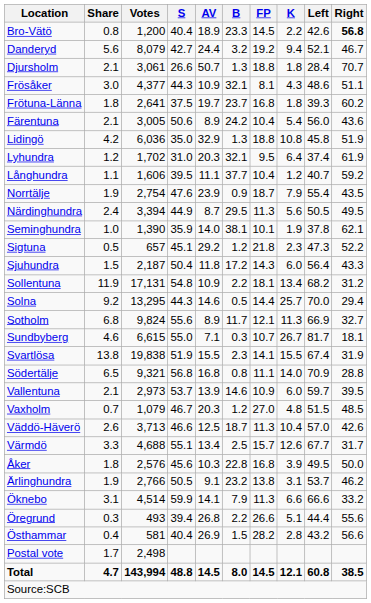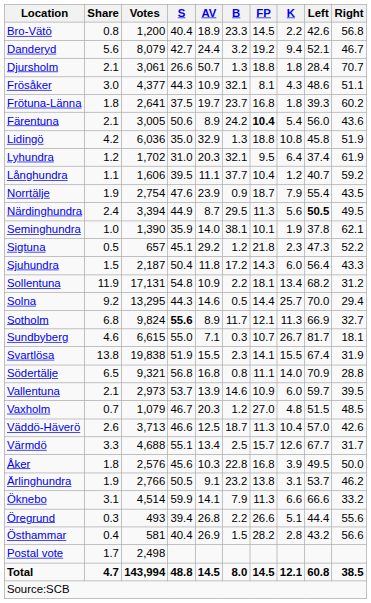(353, 31) bold -> (353, 31) normal
(264, 121) normal -> (264, 121) bold
(318, 211) normal -> (318, 211) bold
(182, 319) normal -> (182, 319) bold
